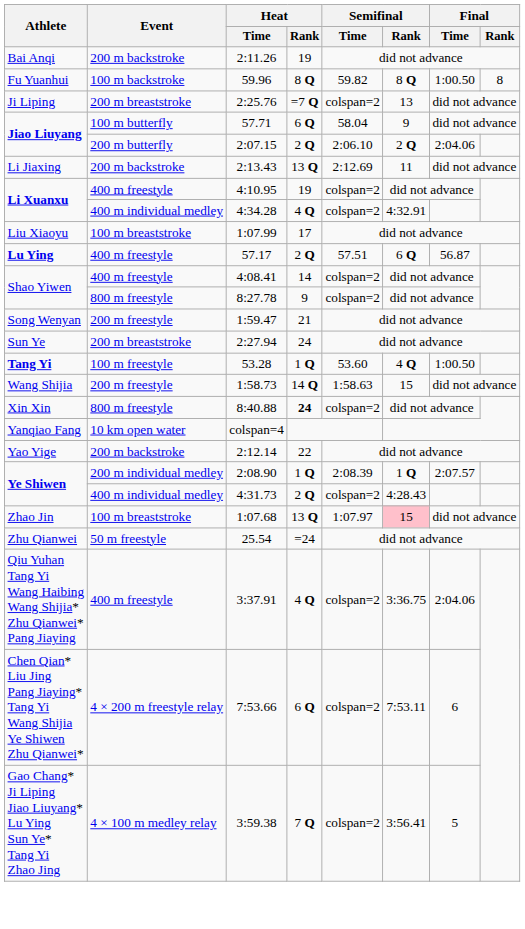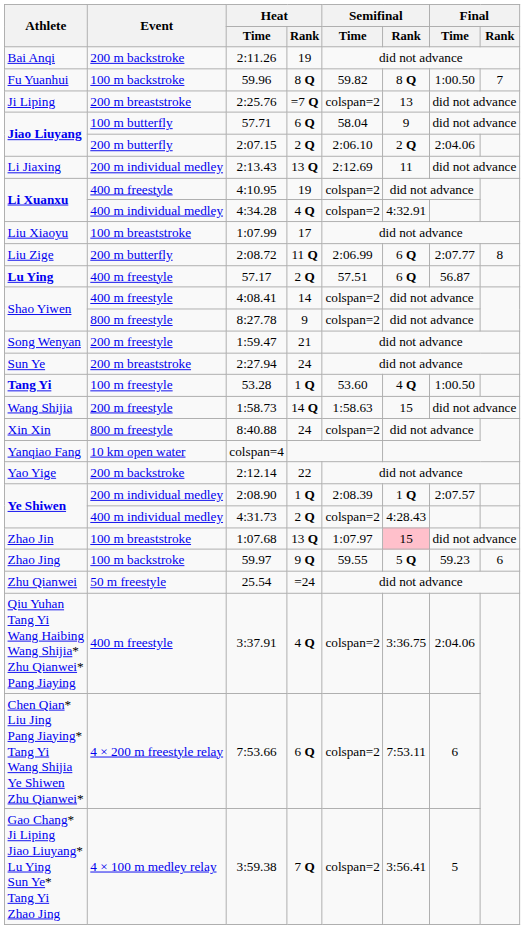(500, 80) 8 -> (500, 80) 7
(137, 167) 200 m backstroke -> (157, 167) 200 m individual medley
+ row: (257, 254)
(305, 407) bold -> (305, 429) normal
+ row: (257, 560)
